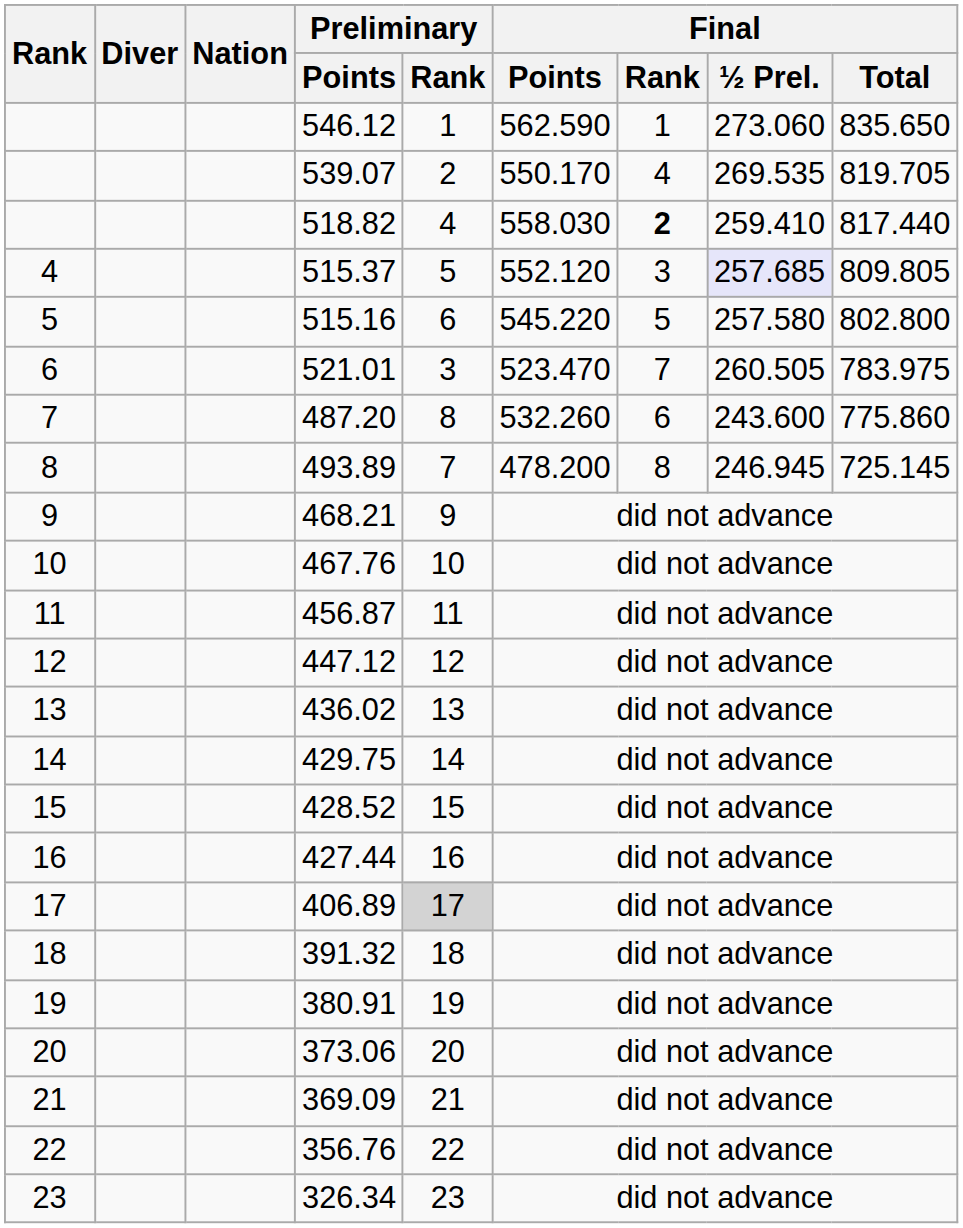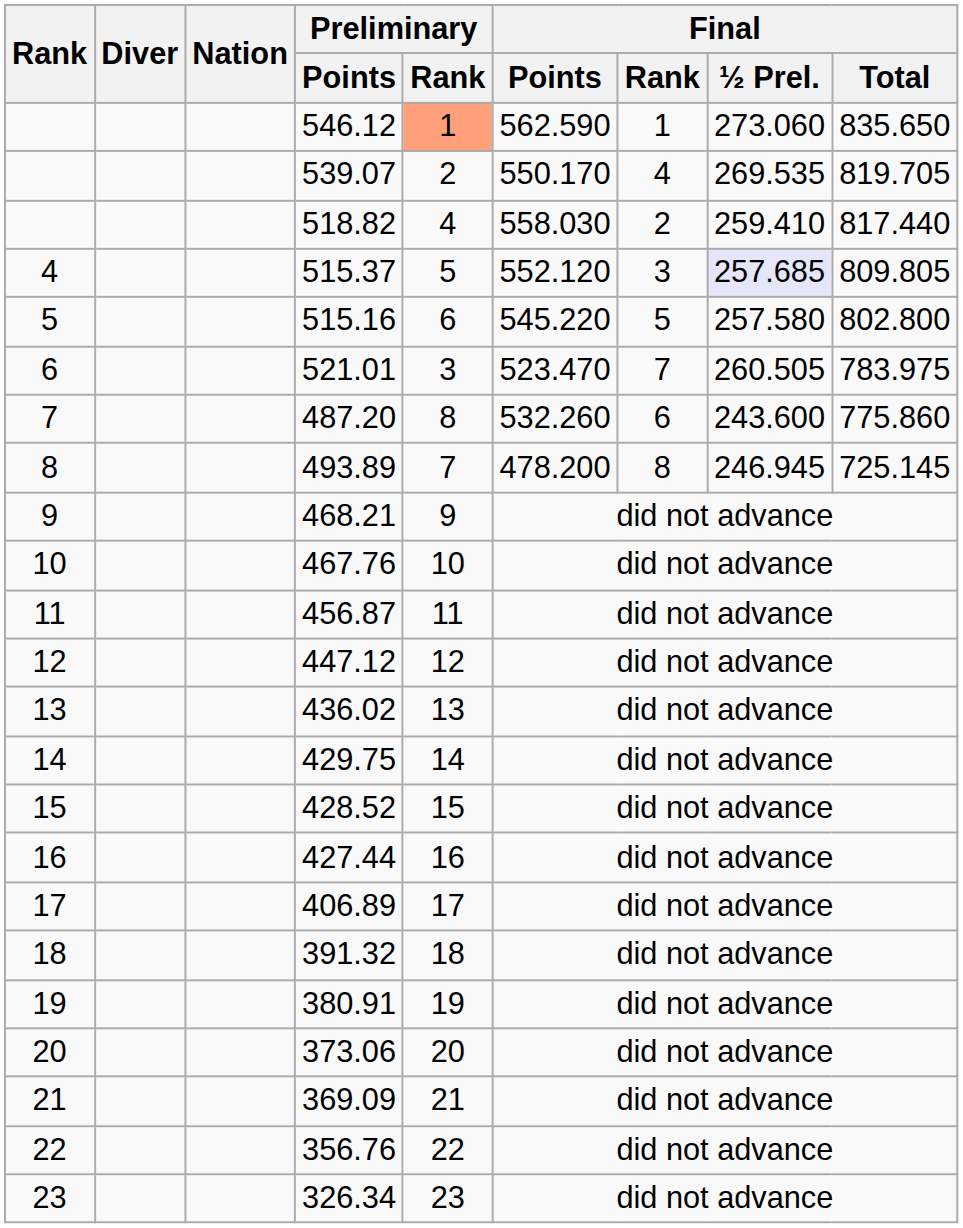(448, 126) no background -> (448, 126) lightsalmon background
(662, 223) bold -> (662, 223) normal
(448, 905) lightgrey background -> (448, 905) no background
